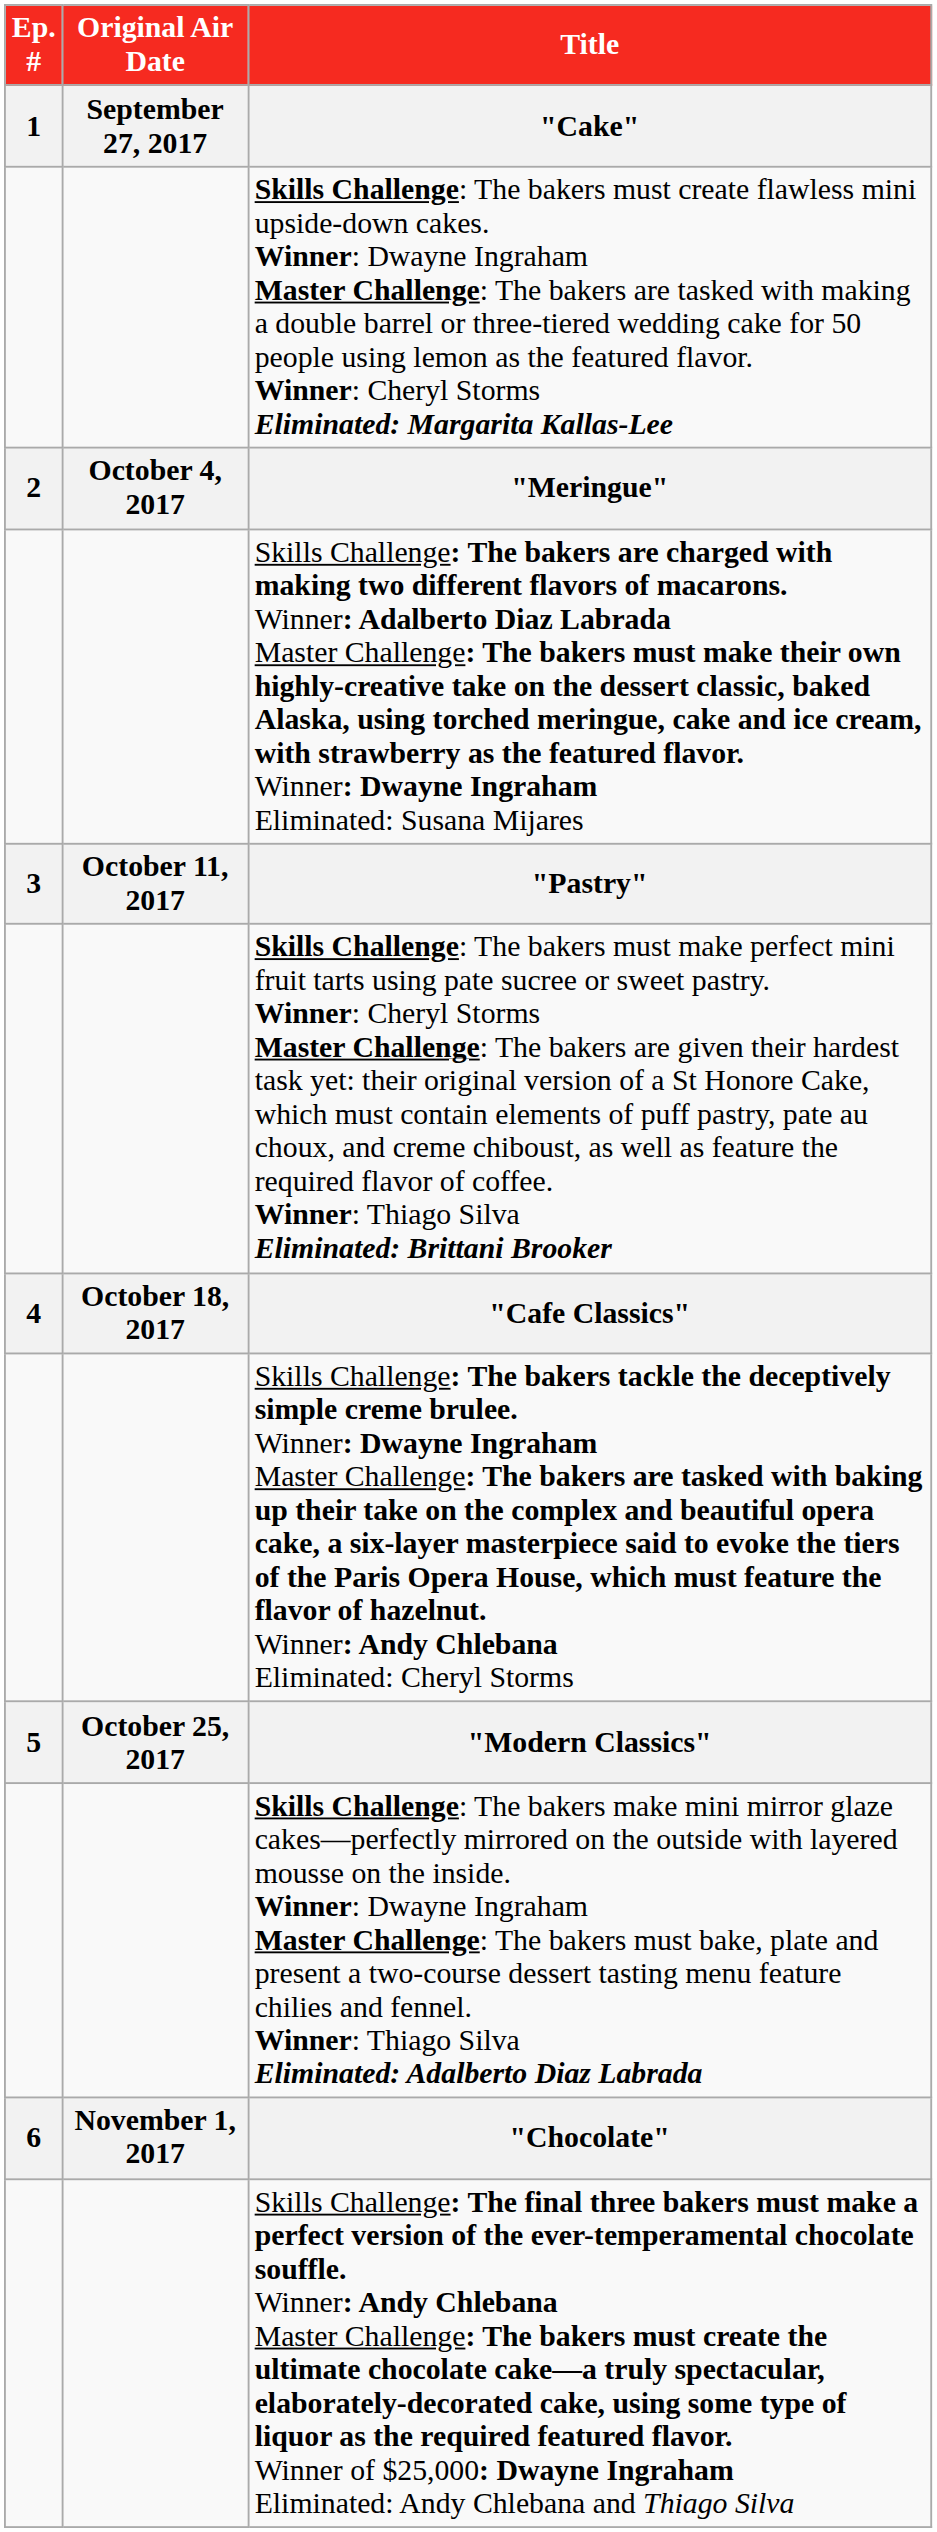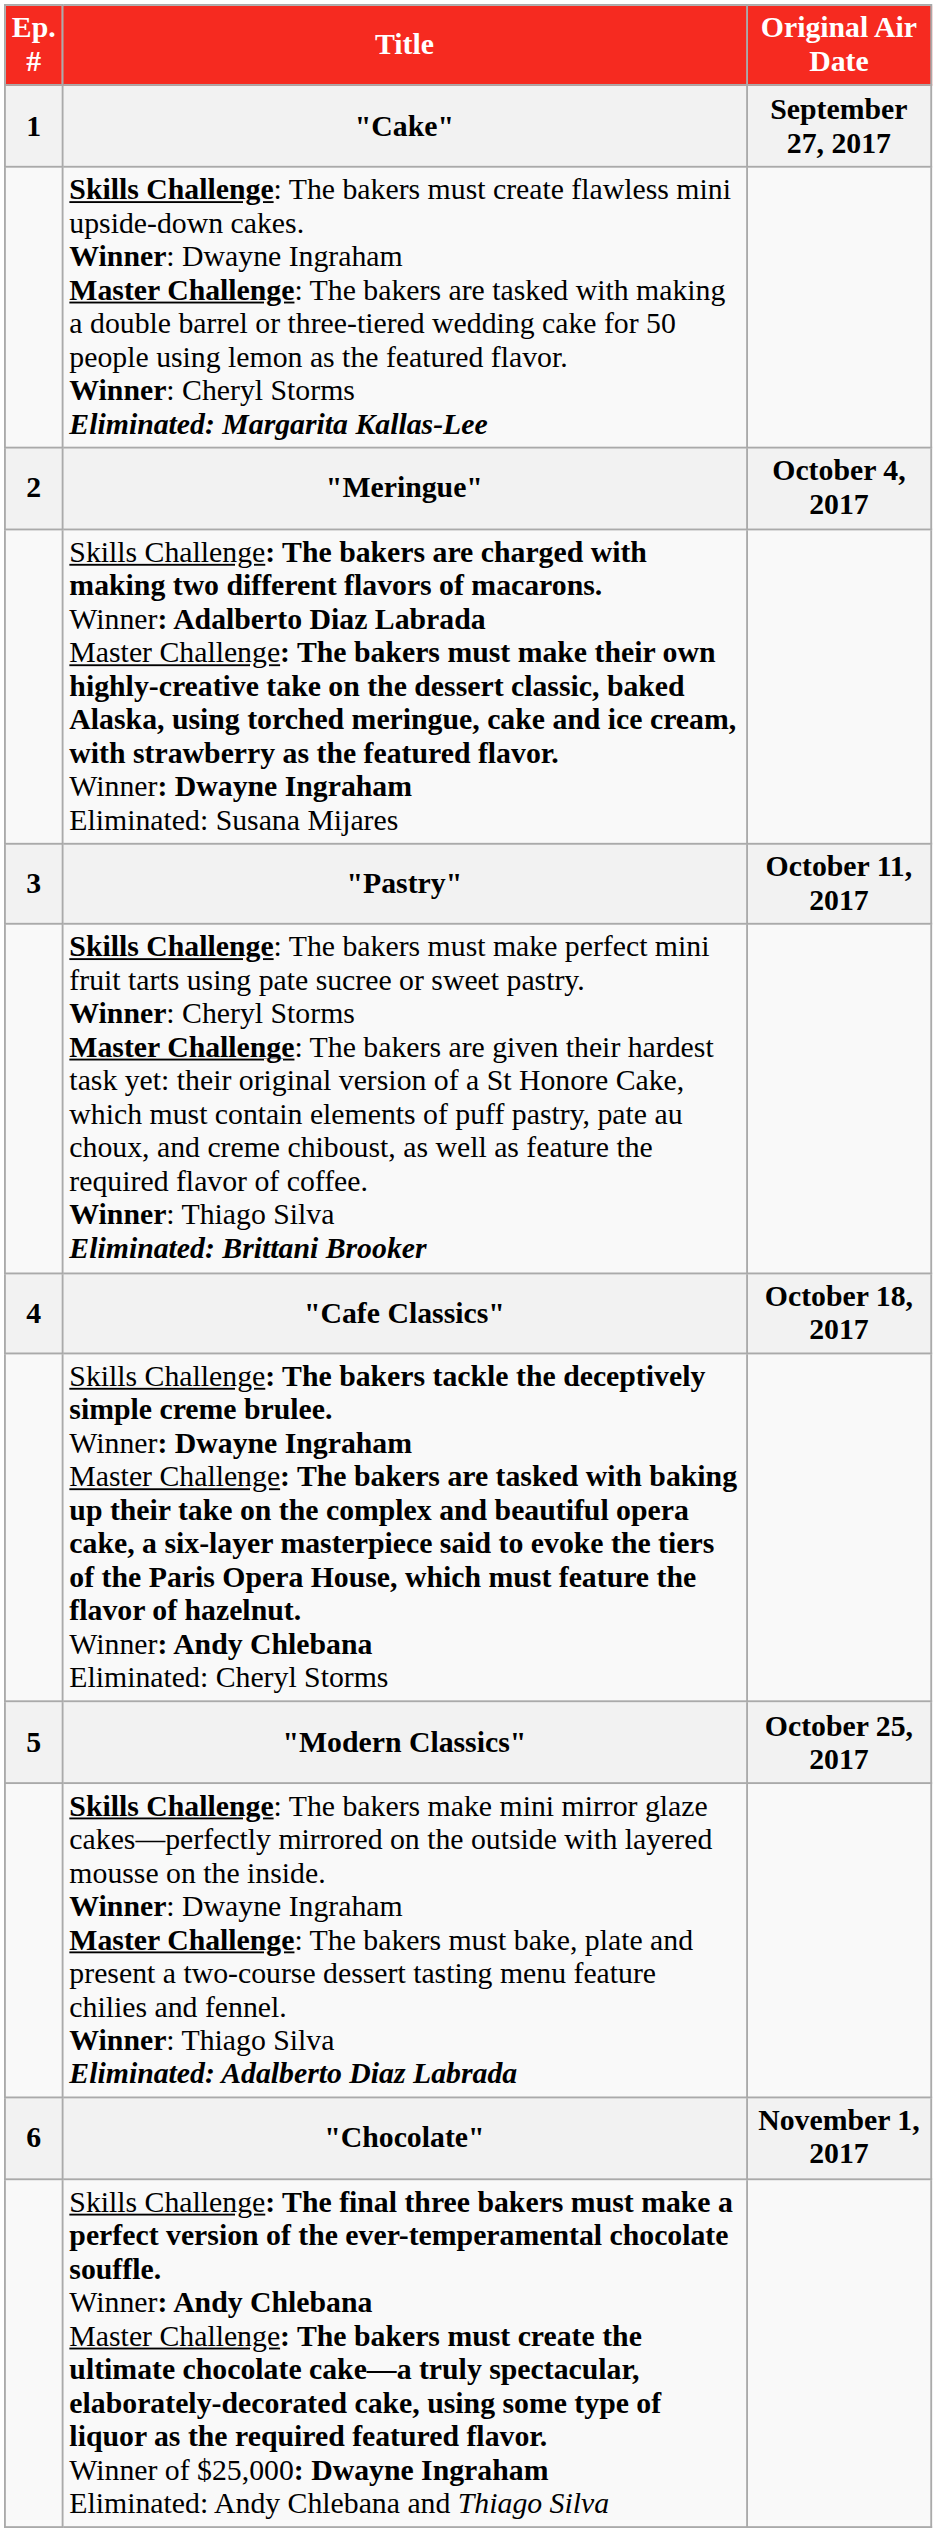columns swapped: (590, 125) <-> (155, 125)
